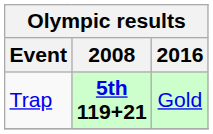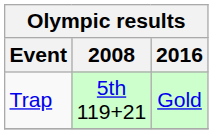(112, 100) bold -> (112, 100) normal
